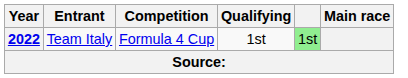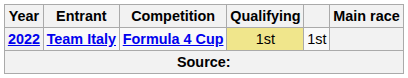(79, 39) normal -> (81, 39) bold
(167, 39) normal -> (173, 39) bold
(256, 39) no background -> (265, 39) khaki background
(308, 39) lightgreen background -> (317, 39) no background
